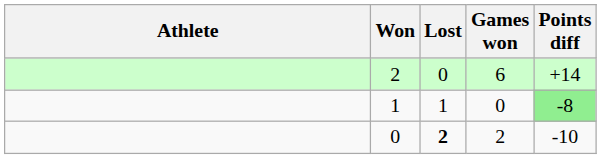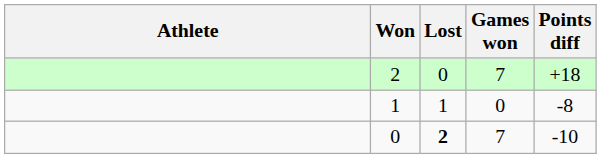(500, 74) 6 -> (500, 74) 7
(565, 74) +14 -> (565, 74) +18
(565, 105) lightgreen background -> (565, 105) no background
(500, 136) 2 -> (500, 136) 7
